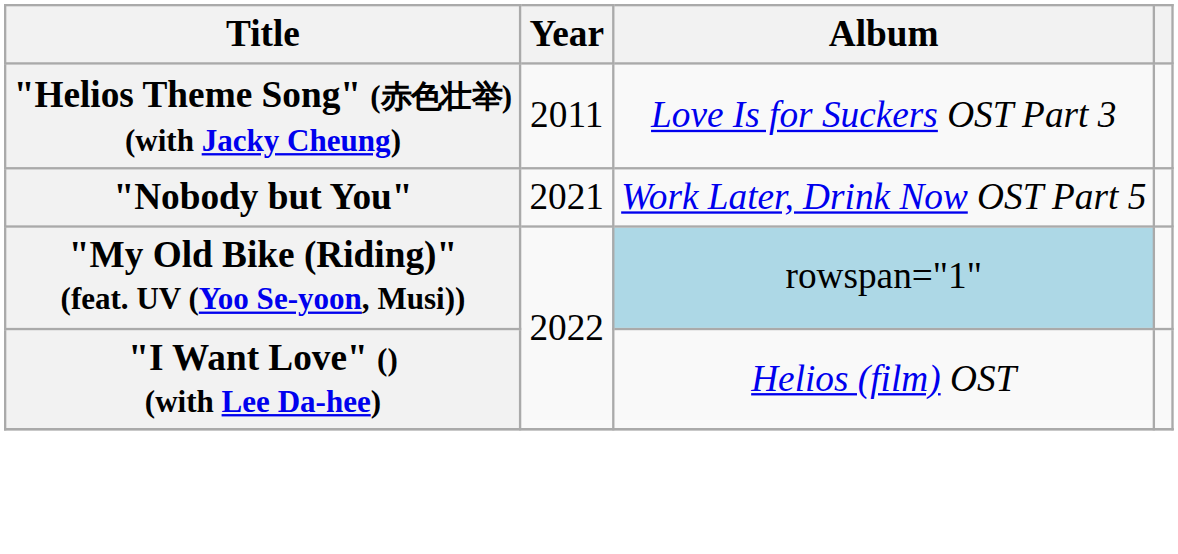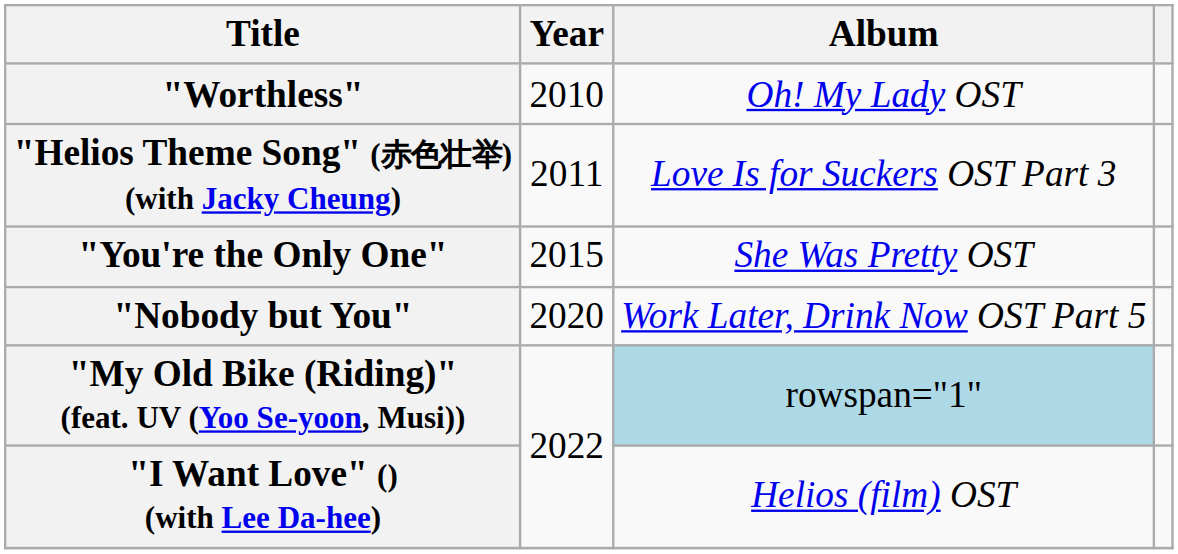+ row: (263, 93)
+ row: (263, 255)
(567, 196) 2021 -> (567, 314) 2020
